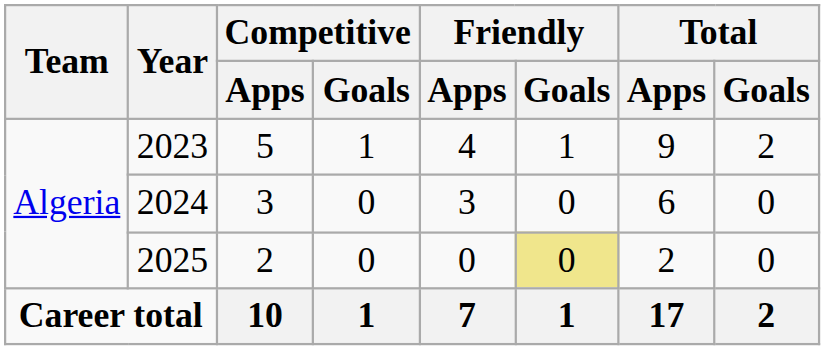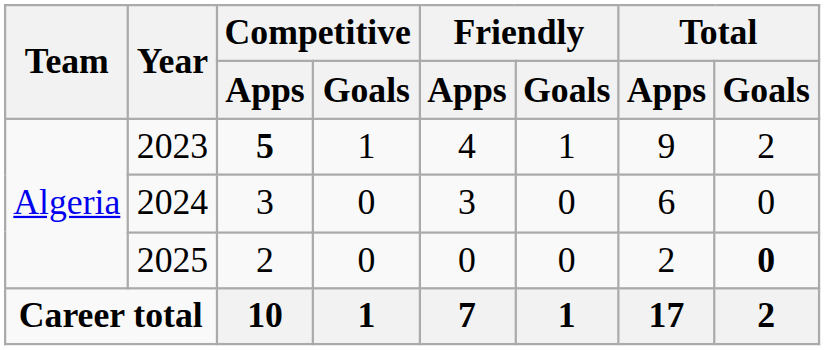(265, 145) normal -> (265, 145) bold
(567, 259) khaki background -> (567, 259) no background
(766, 259) normal -> (766, 259) bold
